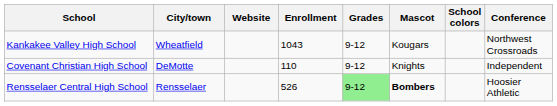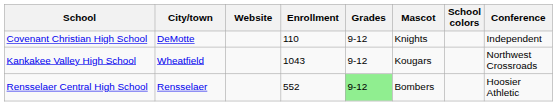rows swapped: (77, 66) <-> (71, 44)
(289, 87) 526 -> (291, 87) 552
(413, 87) bold -> (414, 87) normal
